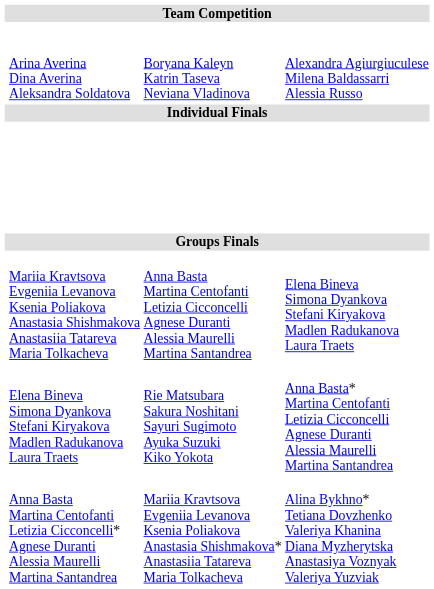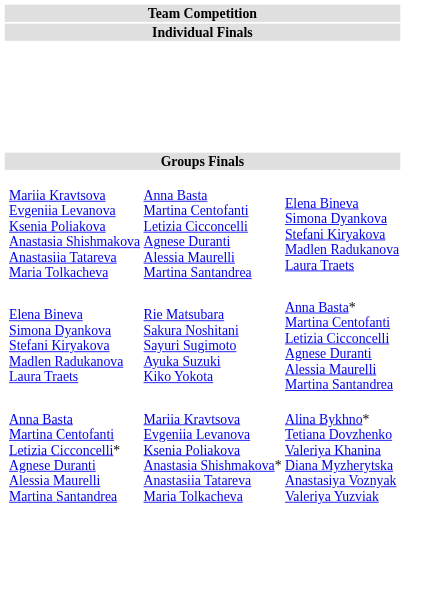- row: (70, 78)
